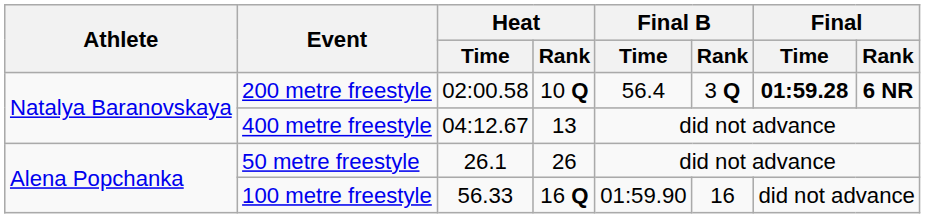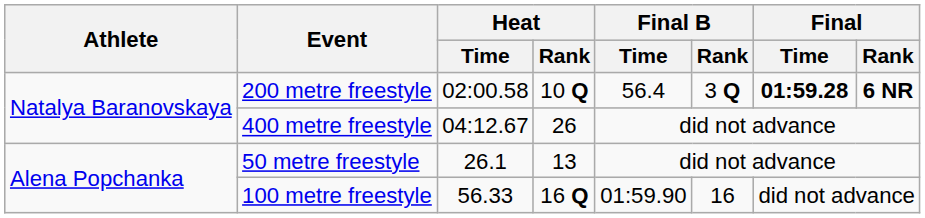(564, 126) 13 -> (564, 126) 26
(564, 161) 26 -> (564, 161) 13
